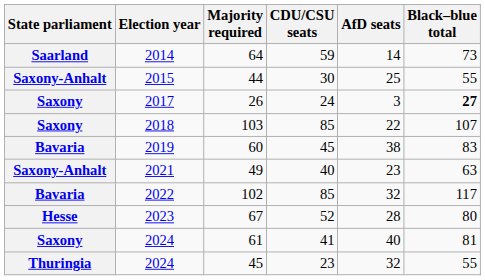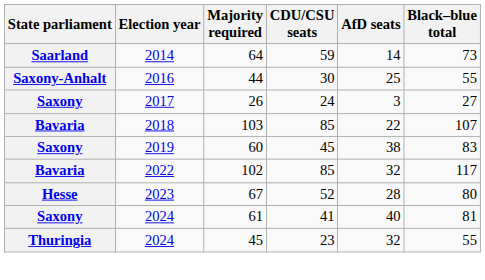(159, 78) 2015 -> (159, 78) 2016
(470, 101) bold -> (470, 101) normal
(60, 124) Saxony -> (60, 124) Bavaria
(60, 147) Bavaria -> (60, 147) Saxony
- row: (256, 170)
